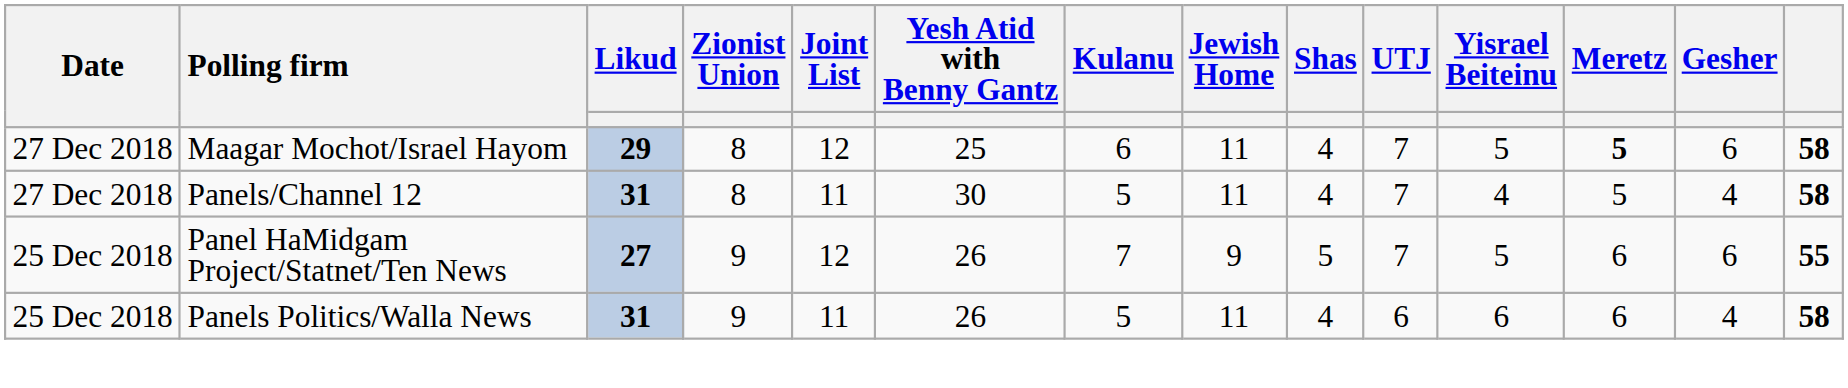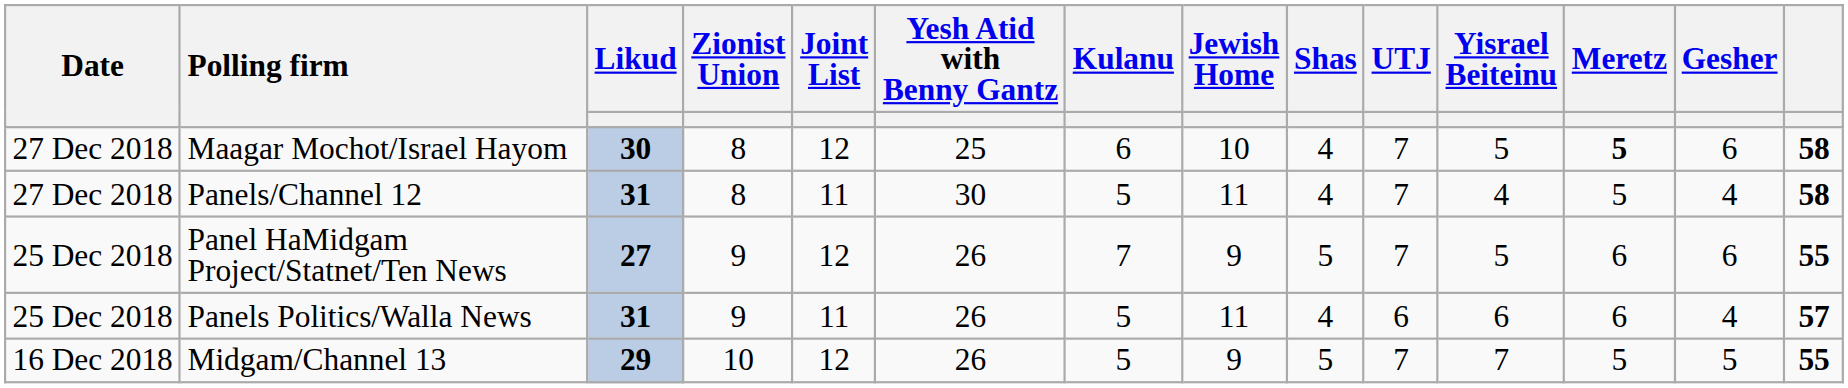(636, 149) 29 -> (636, 149) 30
(1234, 149) 11 -> (1234, 149) 10
(1814, 315) 58 -> (1814, 315) 57
+ row: (317, 361)
